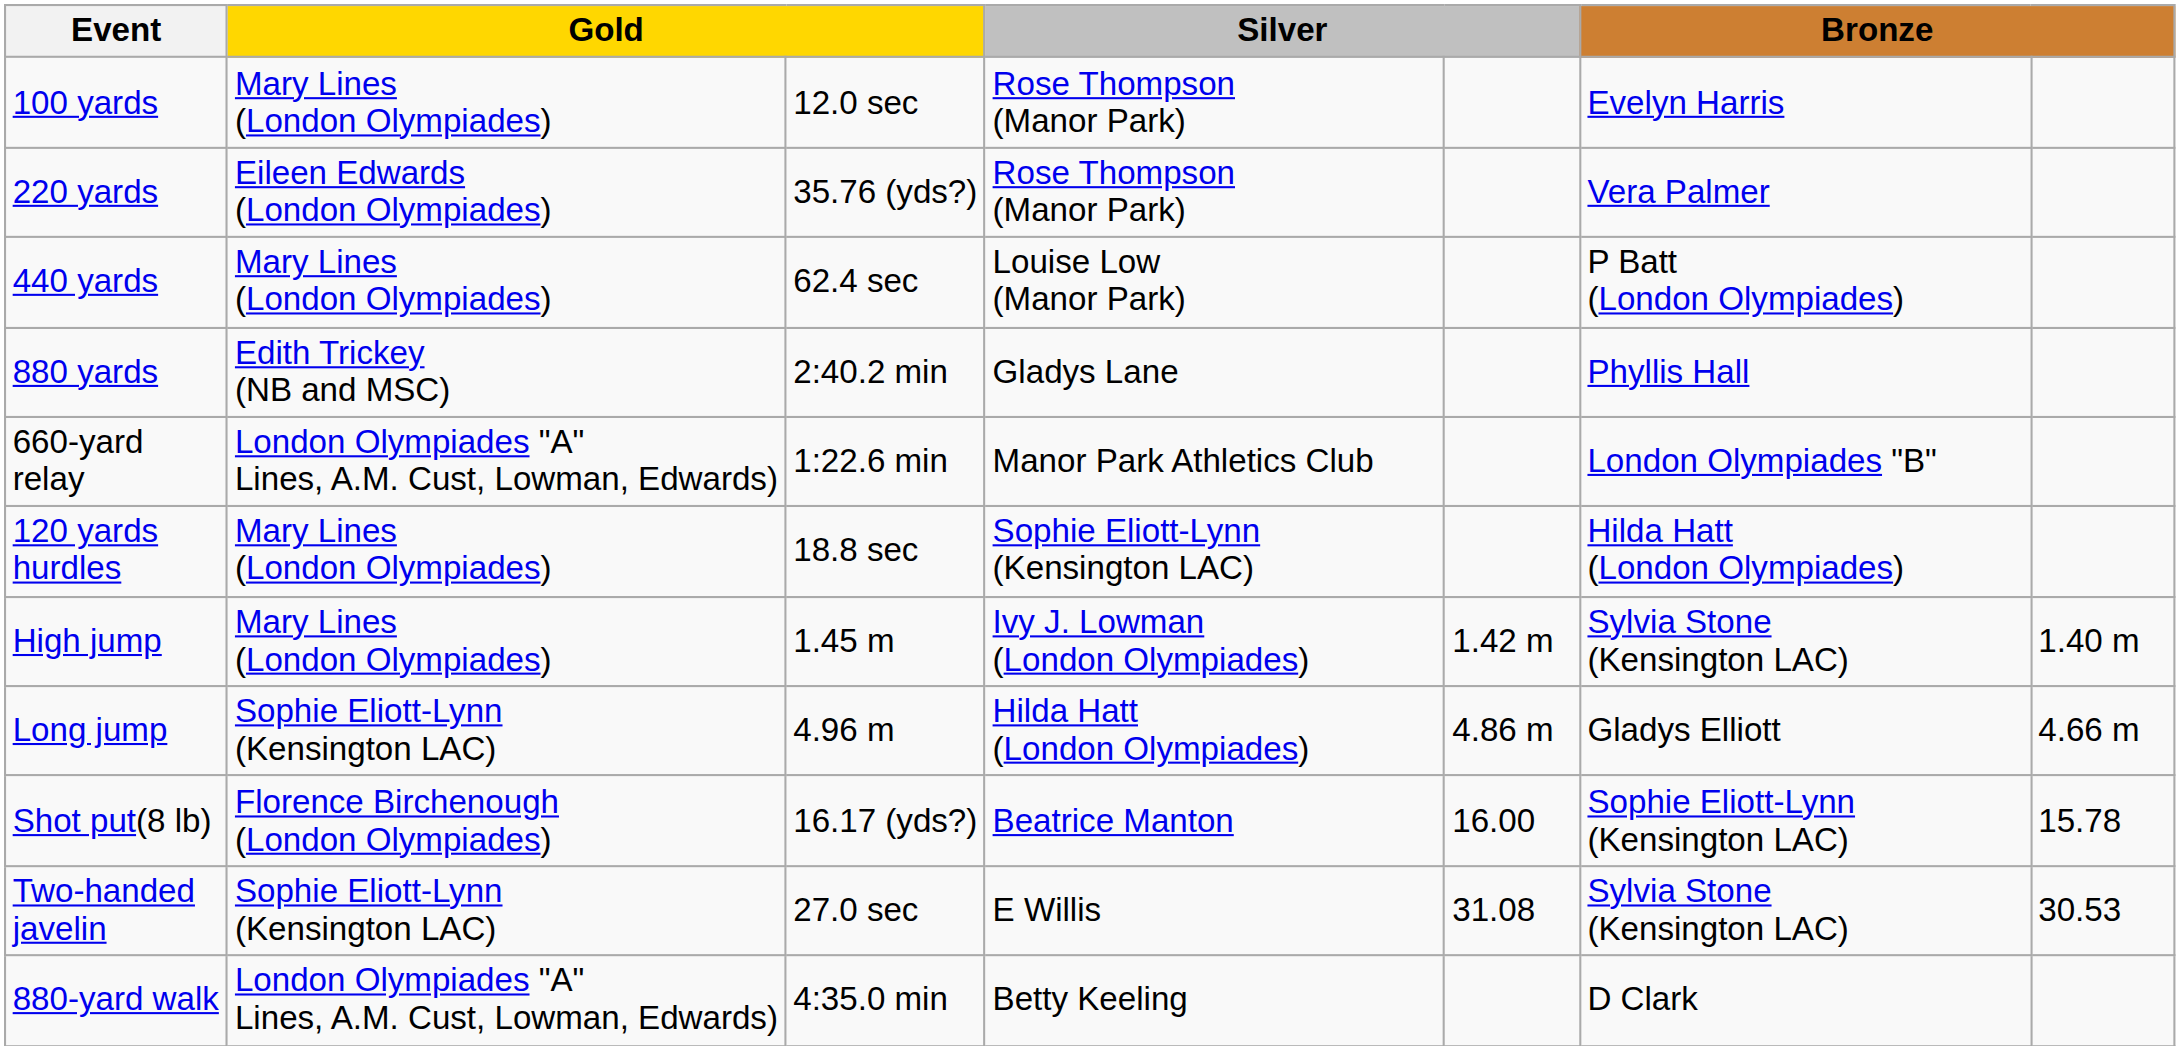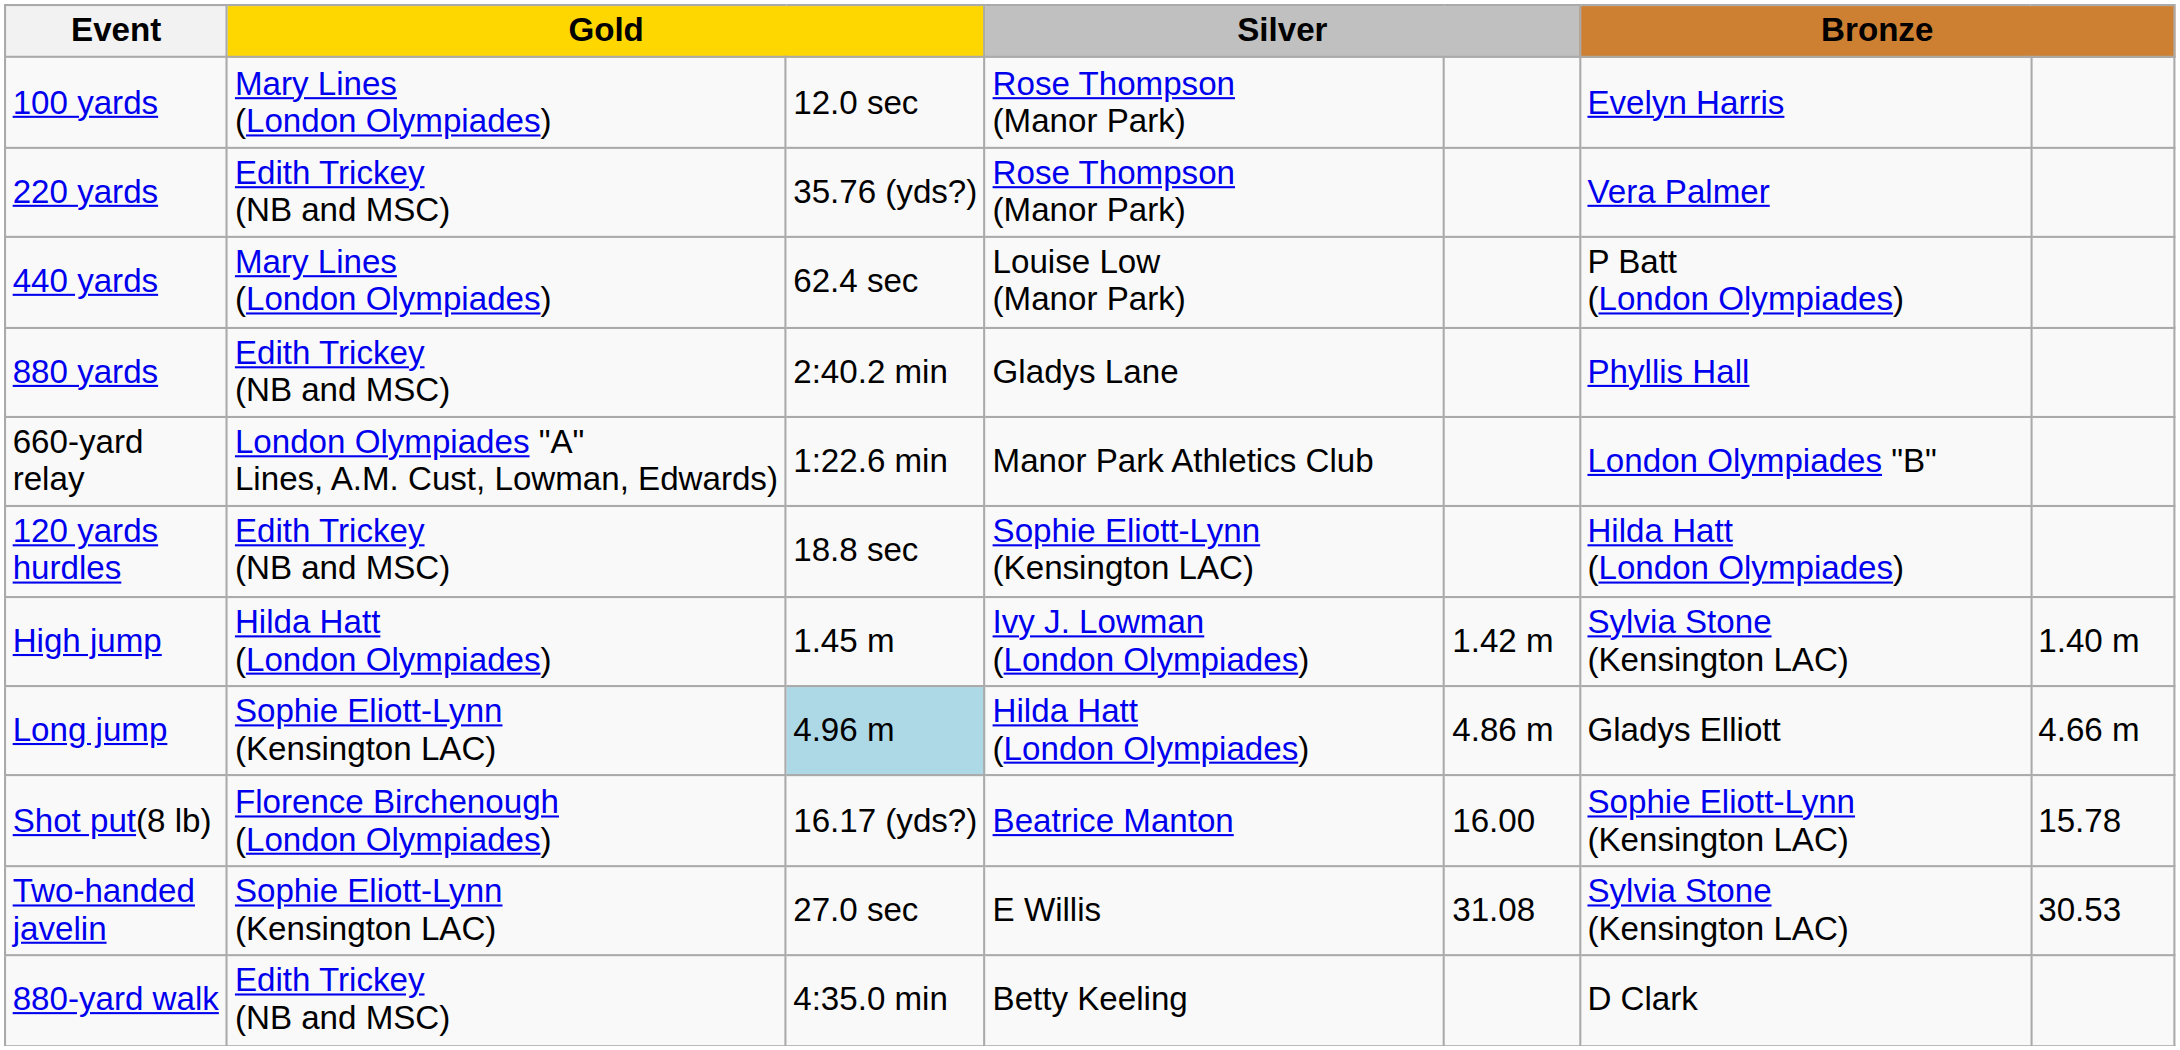(393, 191) Eileen Edwards (London Olympiades) -> (343, 191) Edith Trickey (NB and MSC)
(393, 550) Mary Lines (London Olympiades) -> (343, 550) Edith Trickey (NB and MSC)
(393, 640) Mary Lines (London Olympiades) -> (393, 640) Hilda Hatt (London Olympiades)
(844, 730) no background -> (844, 730) lightblue background
(506, 999) London Olympiades "A" Lines, A.M. Cust, Lowman, Edwards) -> (343, 999) Edith Trickey (NB and MSC)
